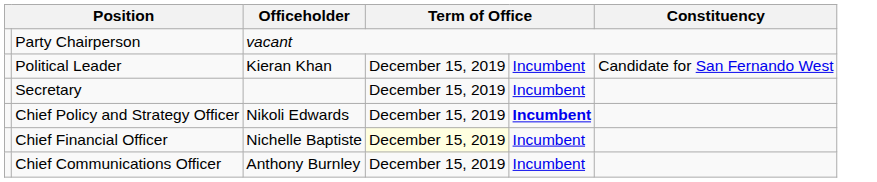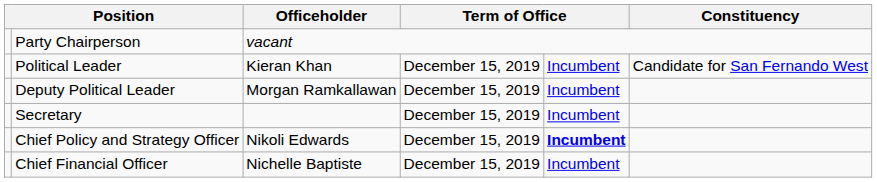+ row: (95, 90)
(437, 139) lightyellow background -> (472, 164) no background
- row: (118, 164)
